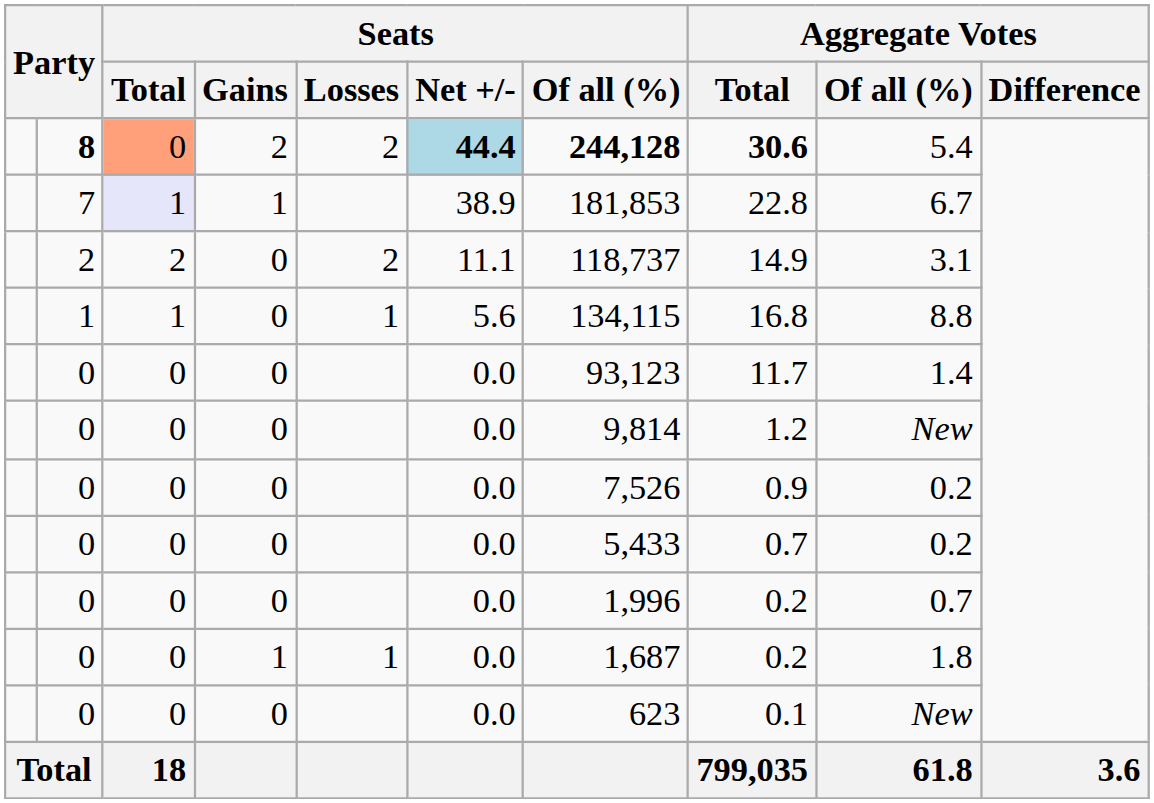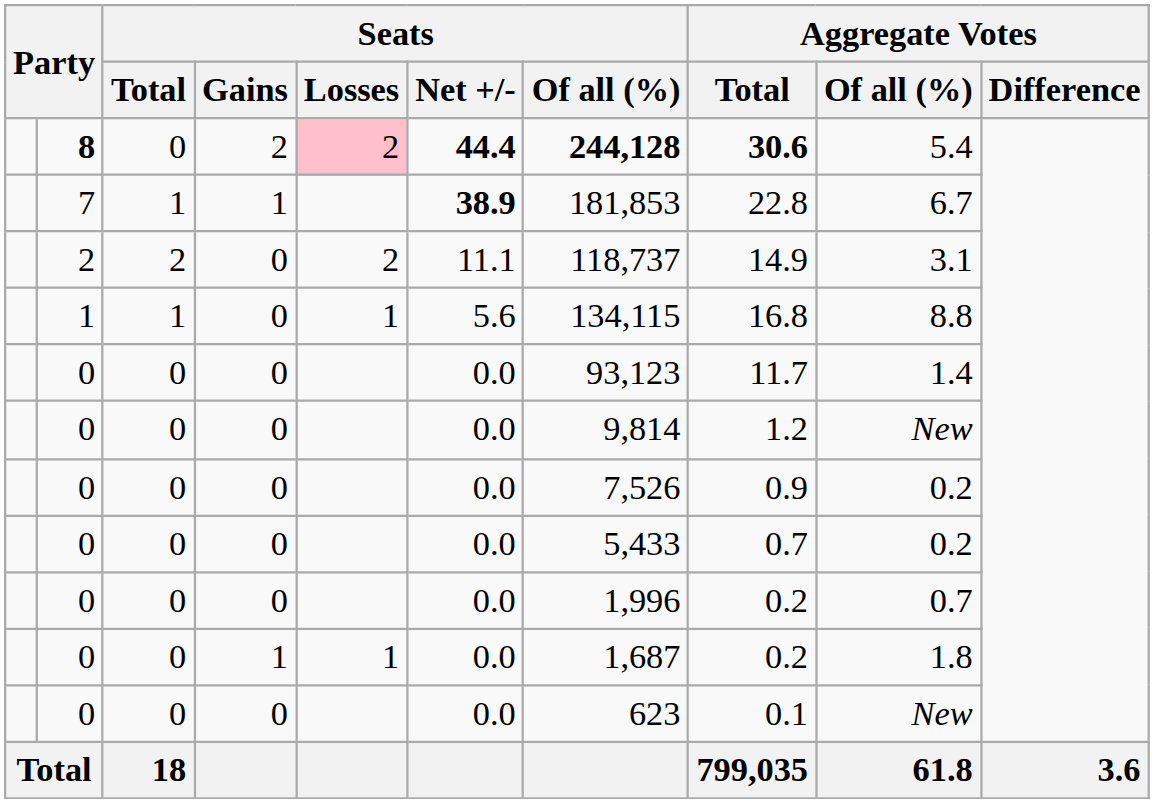(177, 146) lightsalmon background -> (177, 146) no background
(391, 146) no background -> (391, 146) pink background
(486, 146) lightblue background -> (486, 146) no background
(177, 202) lavender background -> (177, 202) no background
(486, 202) normal -> (486, 202) bold
